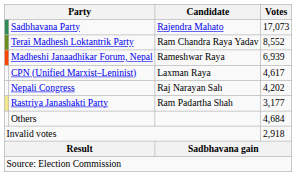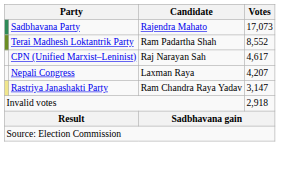(208, 42) Ram Chandra Raya Yadav -> (179, 42) Ram Padartha Shah
- row: (82, 57)
(184, 73) Laxman Raya -> (173, 57) Raj Narayan Sah
(190, 88) Raj Narayan Sah -> (167, 73) Laxman Raya
(274, 88) 4,202 -> (257, 73) 4,207
(195, 103) Ram Padartha Shah -> (191, 88) Ram Chandra Raya Yadav
(274, 103) 3,177 -> (257, 88) 3,147
- row: (24, 118)
